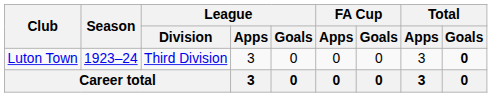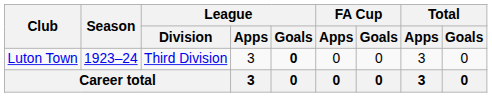(294, 59) normal -> (294, 59) bold
(464, 59) bold -> (464, 59) normal
